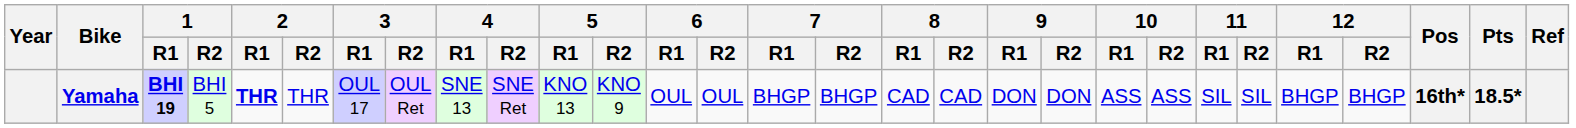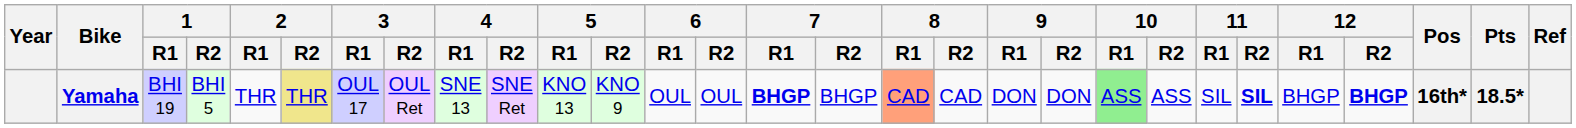(166, 97) bold -> (165, 97) normal
(257, 97) bold -> (256, 97) normal
(308, 97) no background -> (307, 97) khaki background
(782, 97) normal -> (781, 97) bold
(908, 97) no background -> (908, 97) lightsalmon background
(1121, 97) no background -> (1121, 97) lightgreen background
(1256, 97) normal -> (1257, 97) bold
(1377, 97) normal -> (1379, 97) bold
